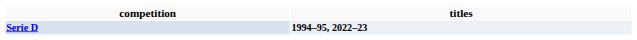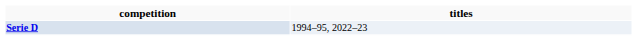(329, 27) bold -> (329, 27) normal
